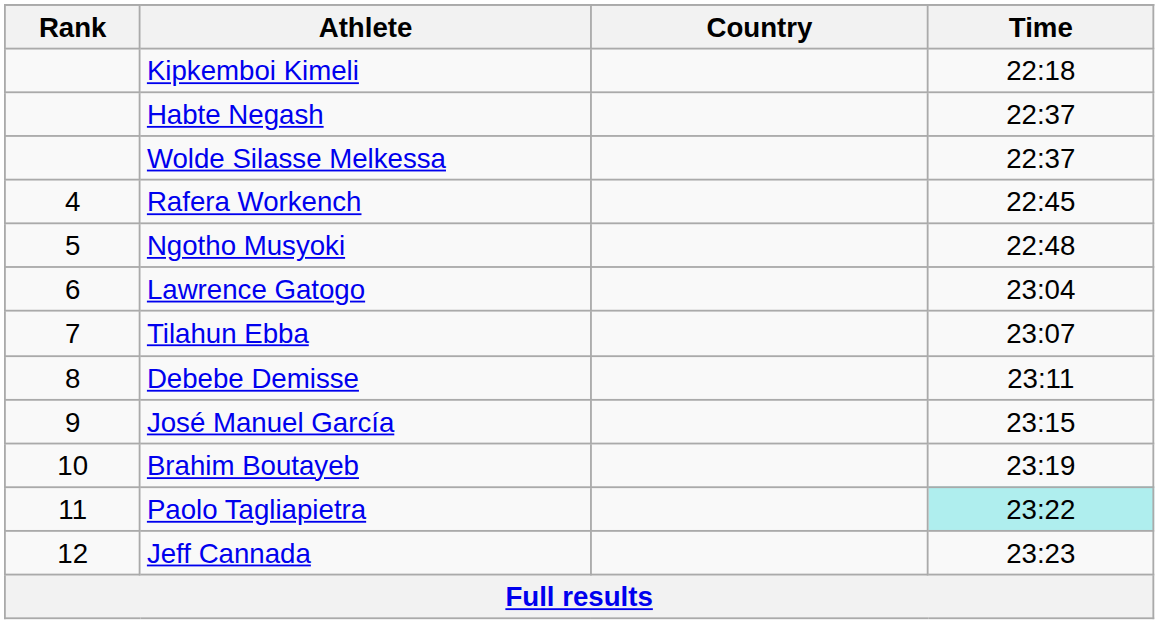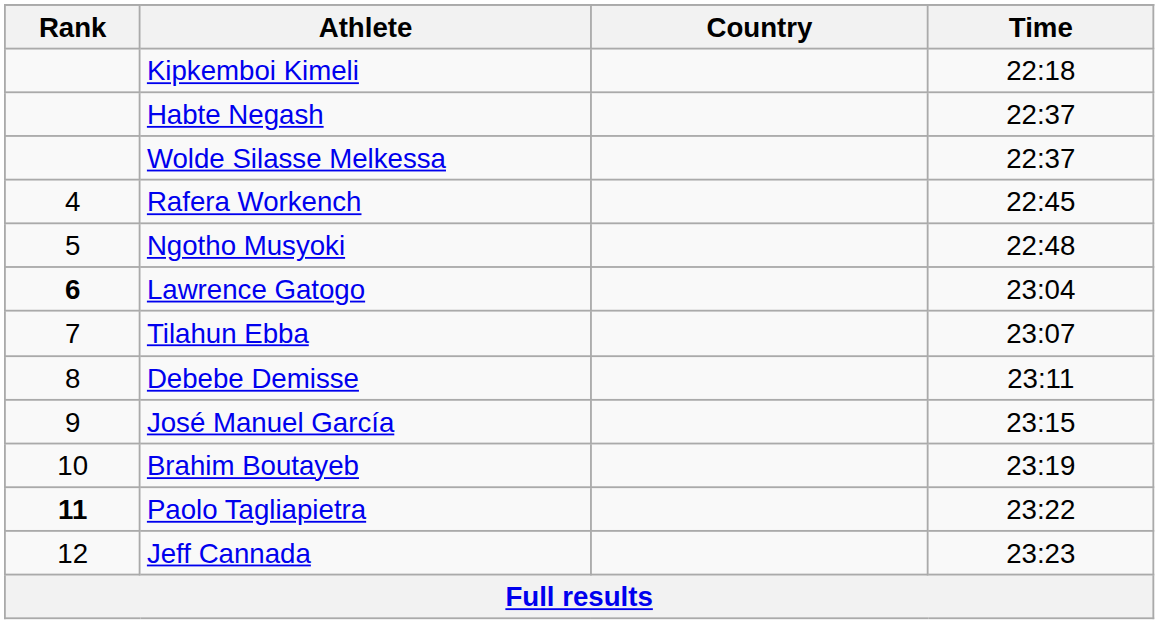(73, 290) normal -> (73, 290) bold
(73, 509) normal -> (73, 509) bold
(1041, 509) paleturquoise background -> (1041, 509) no background
